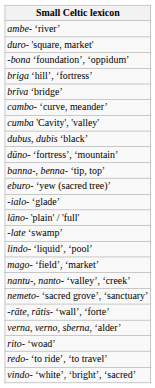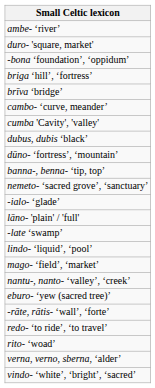(59, 186) eburo- ‘yew (sacred tree)’ -> (78, 186) nemeto- ‘sacred grove’, ‘sanctuary’
(78, 296) nemeto- ‘sacred grove’, ‘sanctuary’ -> (59, 296) eburo- ‘yew (sacred tree)’
(64, 327) verna, verno, sberna, ‘alder’ -> (57, 327) redo- ‘to ride’, ‘to travel’
(57, 359) redo- ‘to ride’, ‘to travel’ -> (64, 359) verna, verno, sberna, ‘alder’
